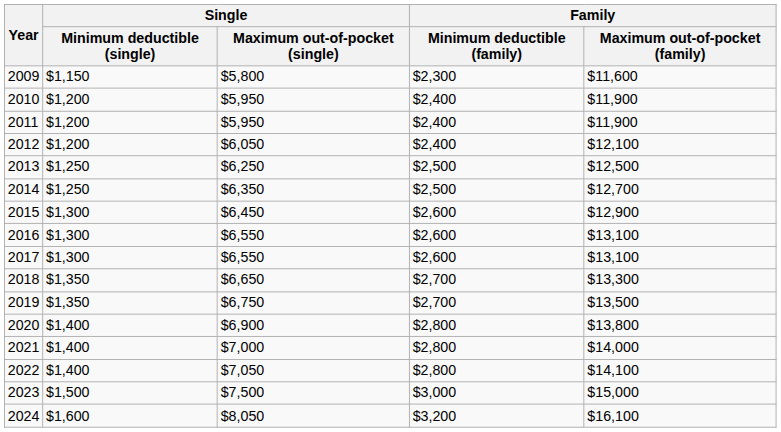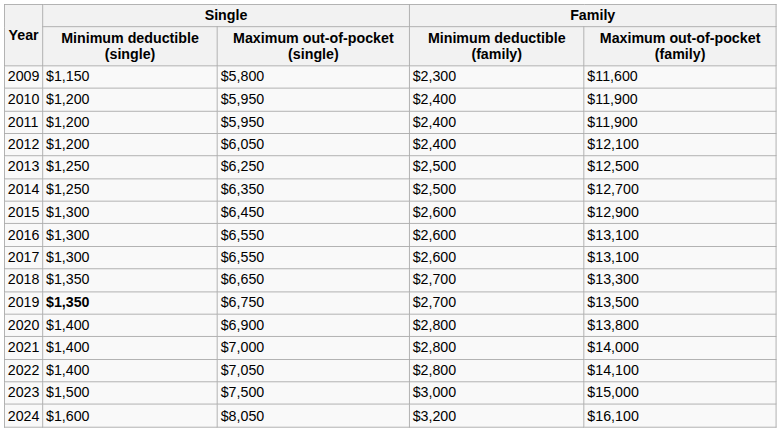(68, 302) normal -> (68, 302) bold
